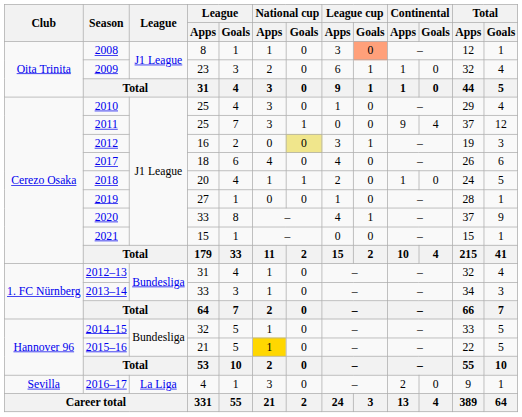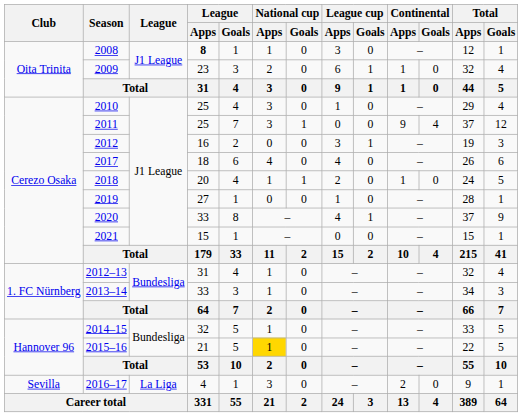(203, 50) normal -> (203, 50) bold
(370, 50) lightsalmon background -> (370, 50) no background
(304, 143) khaki background -> (304, 143) no background
